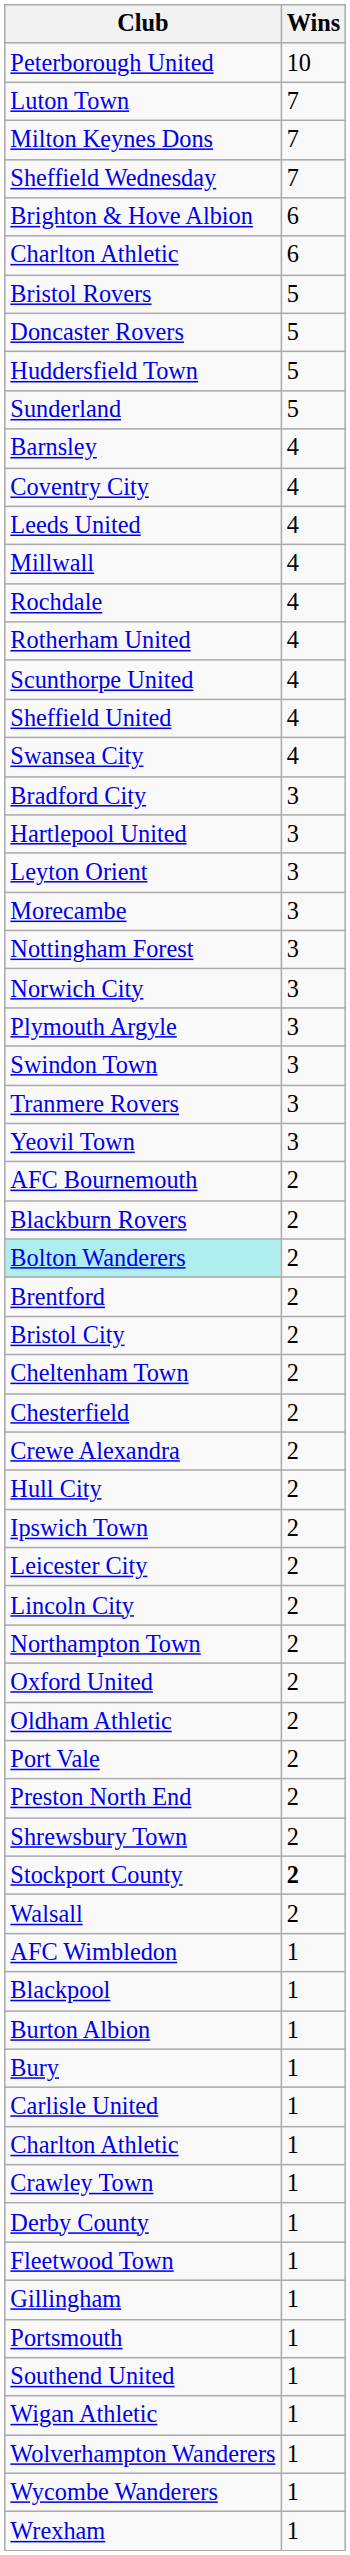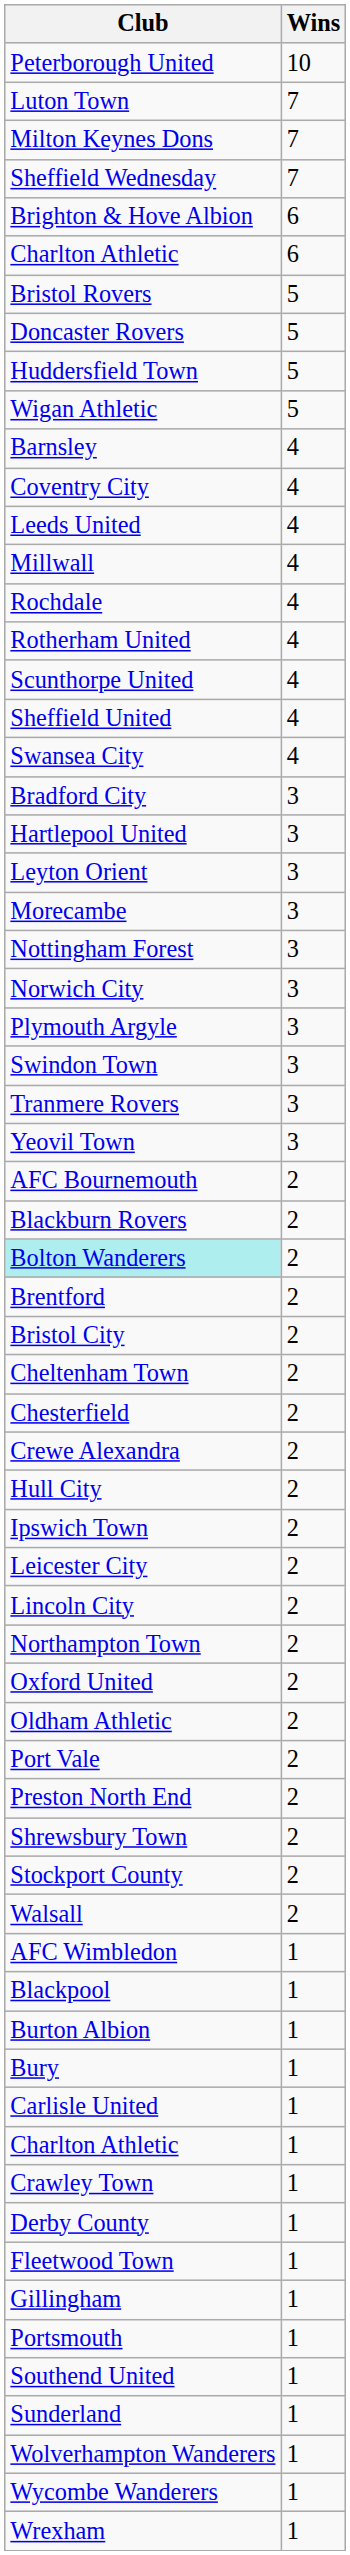(66, 409) Sunderland -> (84, 409) Wigan Athletic
(293, 1875) bold -> (293, 1875) normal
(84, 2415) Wigan Athletic -> (66, 2415) Sunderland
